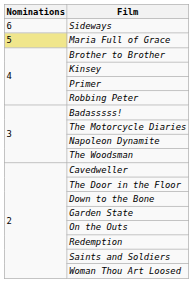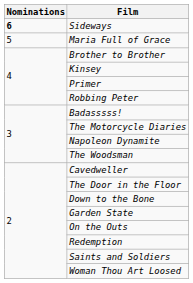(9, 26) normal -> (9, 26) bold
(9, 40) khaki background -> (9, 40) no background
